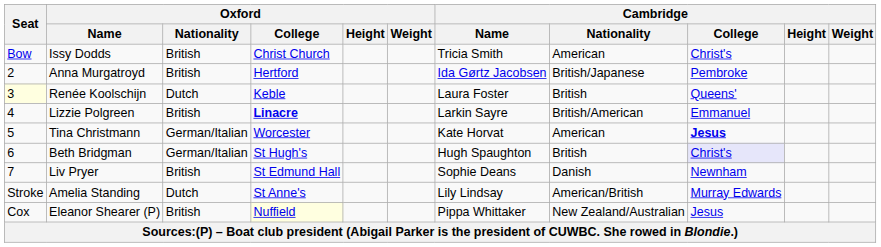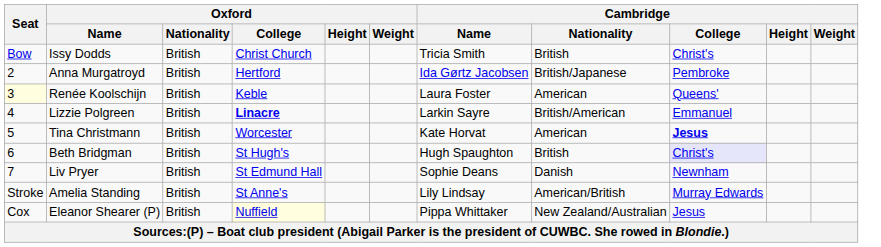(579, 53) American -> (552, 53) British
(182, 93) Dutch -> (183, 93) British
(570, 93) British -> (561, 93) American
(207, 133) German/Italian -> (183, 133) British
(207, 152) German/Italian -> (183, 152) British
(182, 192) Dutch -> (183, 192) British
